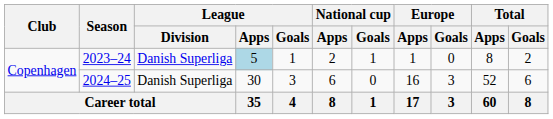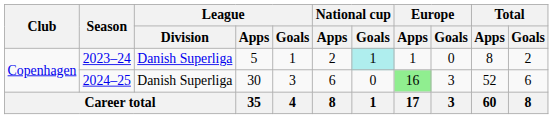(254, 59) lightblue background -> (254, 59) no background
(373, 59) no background -> (373, 59) paleturquoise background
(413, 80) no background -> (413, 80) lightgreen background
